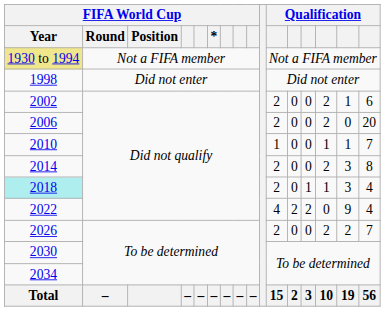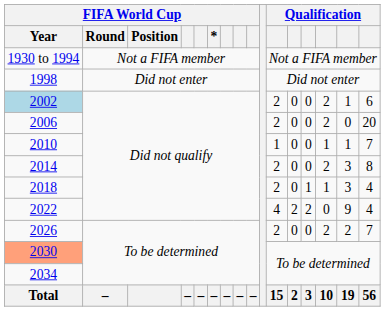(43, 58) khaki background -> (43, 58) no background
(43, 101) no background -> (43, 101) lightblue background
(43, 187) paleturquoise background -> (43, 187) no background
(43, 252) no background -> (43, 252) lightsalmon background
